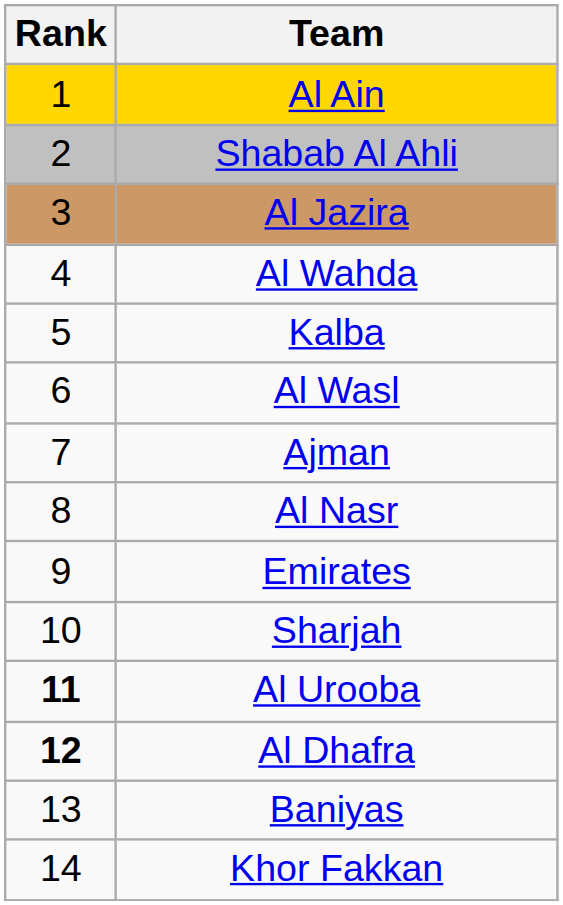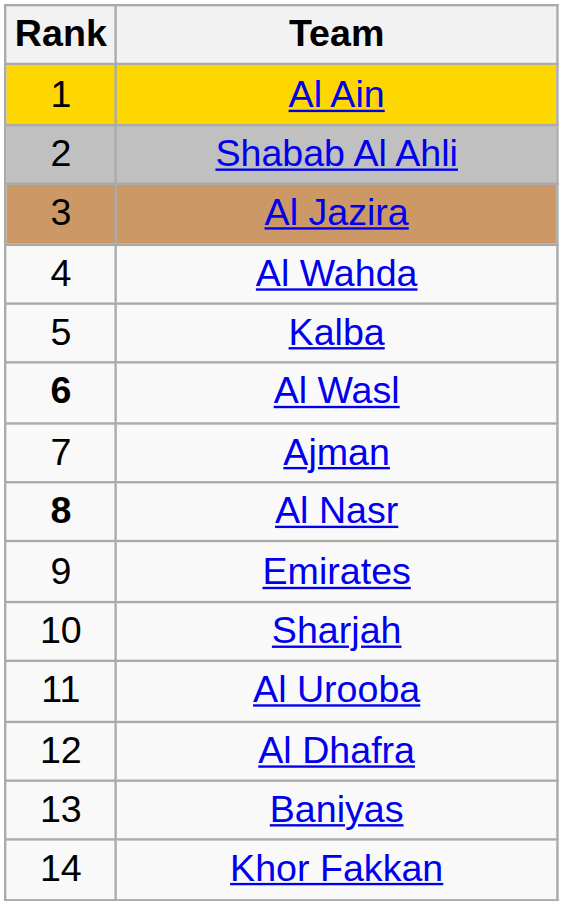(61, 392) normal -> (61, 392) bold
(61, 511) normal -> (61, 511) bold
(61, 690) bold -> (61, 690) normal
(61, 749) bold -> (61, 749) normal
